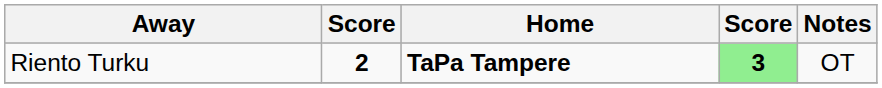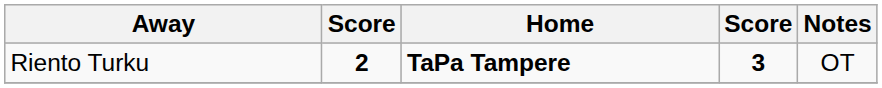(758, 62) lightgreen background -> (758, 62) no background
